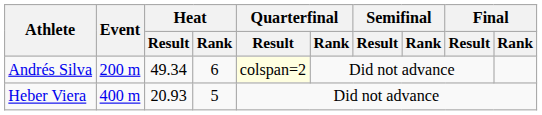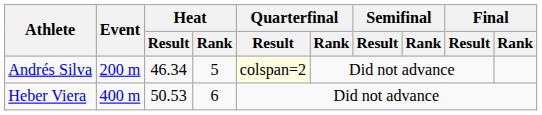(169, 69) 49.34 -> (169, 69) 46.34
(215, 69) 6 -> (215, 69) 5
(169, 96) 20.93 -> (169, 96) 50.53
(215, 96) 5 -> (215, 96) 6
